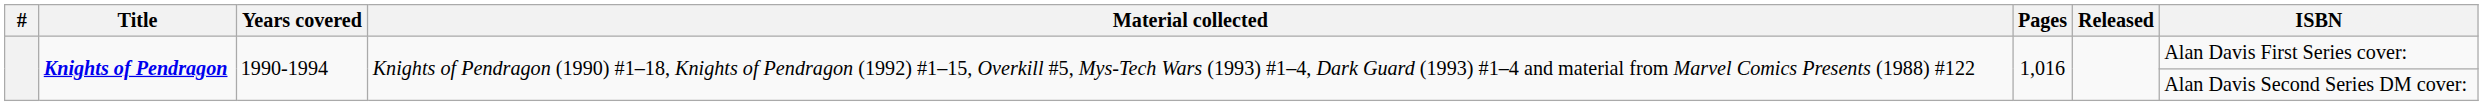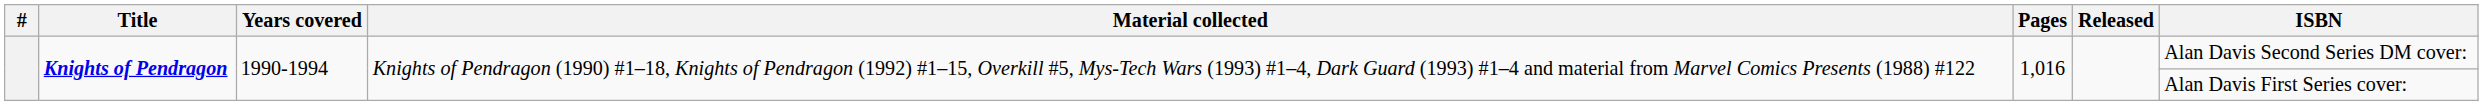(2286, 52) Alan Davis First Series cover: -> (2316, 52) Alan Davis Second Series DM cover:
(2316, 84) Alan Davis Second Series DM cover: -> (2286, 84) Alan Davis First Series cover:
